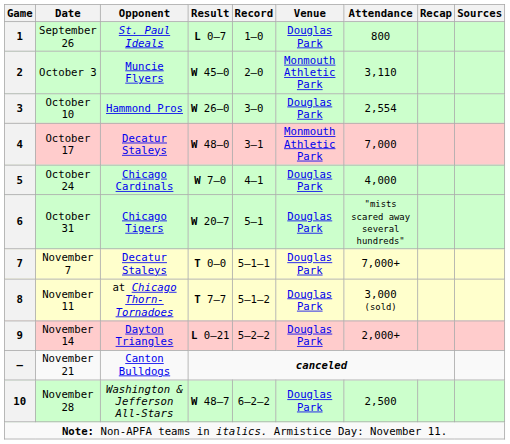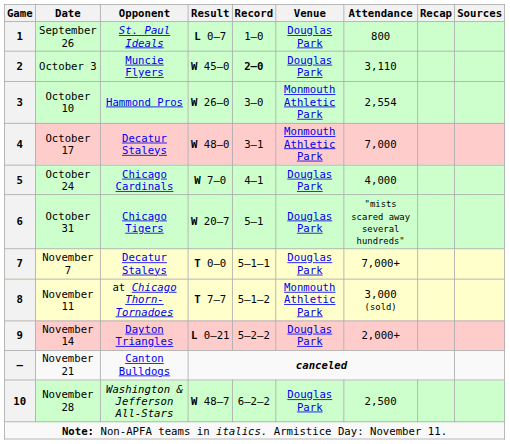(254, 72) normal -> (254, 66) bold
(310, 72) Monmouth Athletic Park -> (310, 66) Douglas Park
(310, 108) Douglas Park -> (310, 102) Monmouth Athletic Park
(310, 300) Douglas Park -> (310, 300) Monmouth Athletic Park
